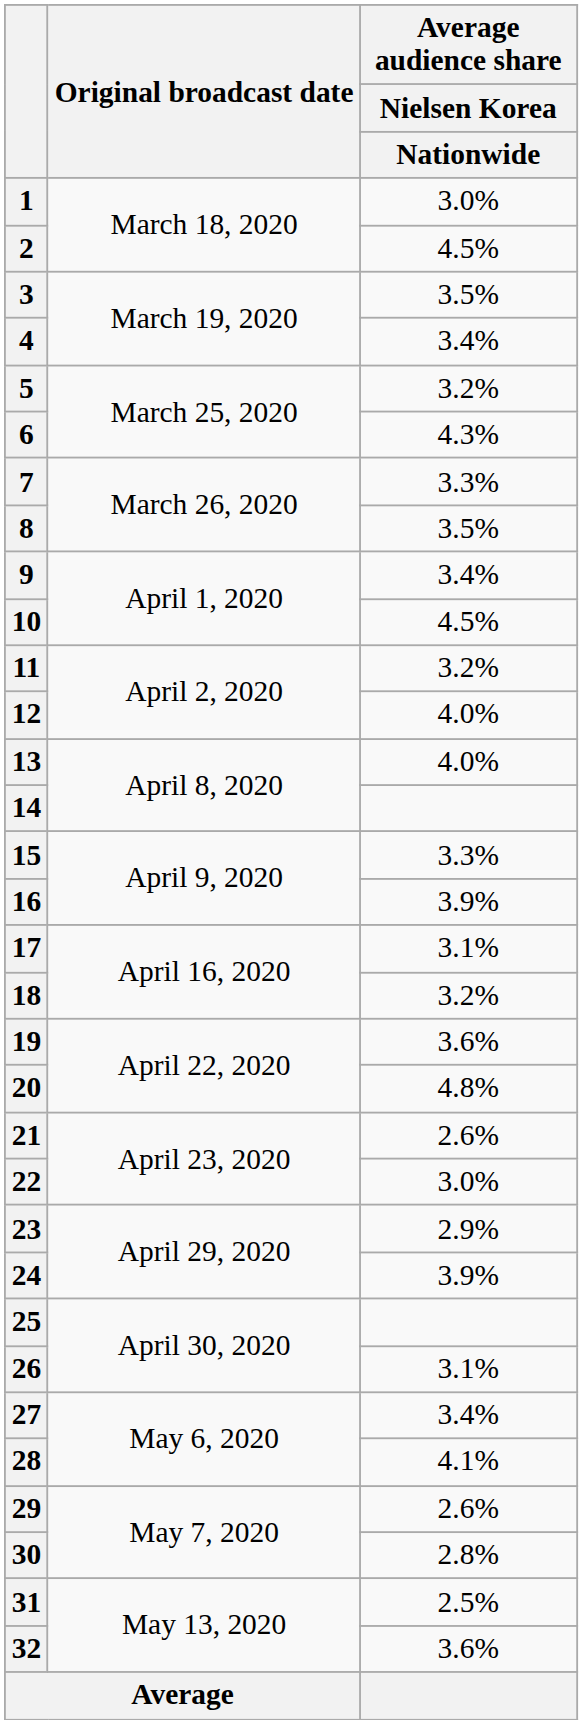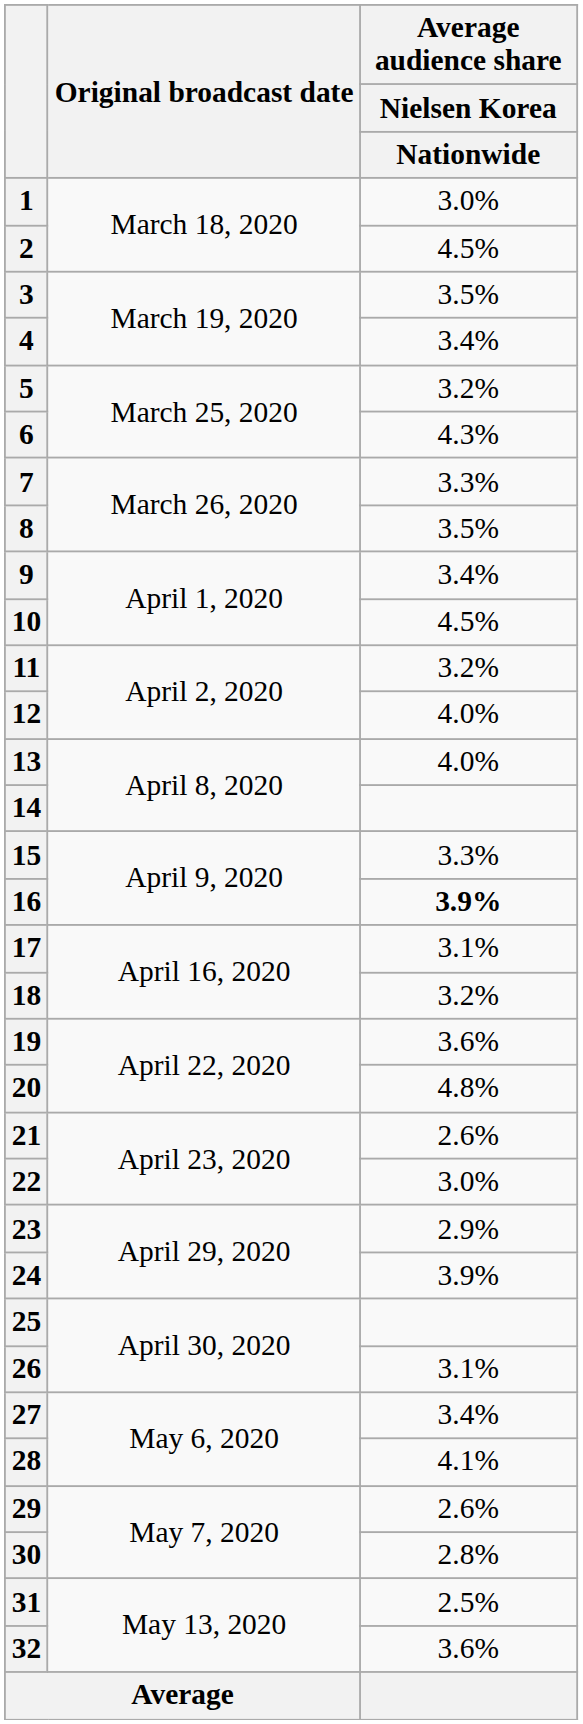(468, 901) normal -> (468, 901) bold
